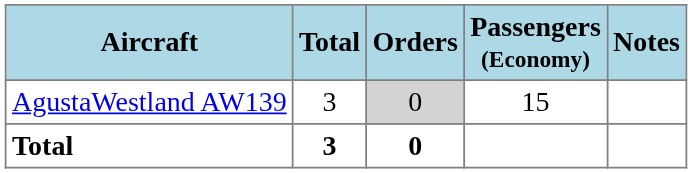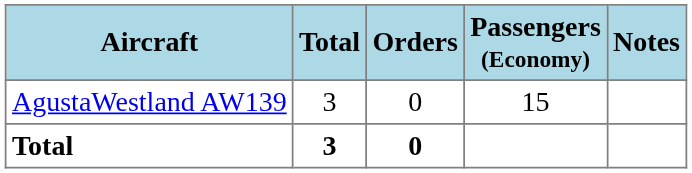(415, 101) lightgrey background -> (415, 101) no background
